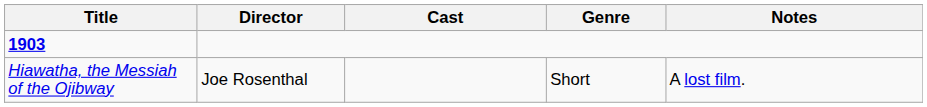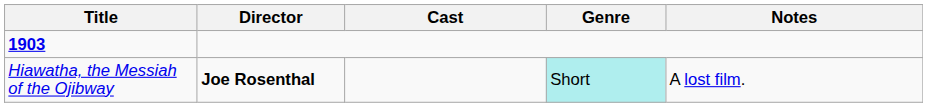(254, 79) normal -> (258, 79) bold
(570, 79) no background -> (570, 79) paleturquoise background
